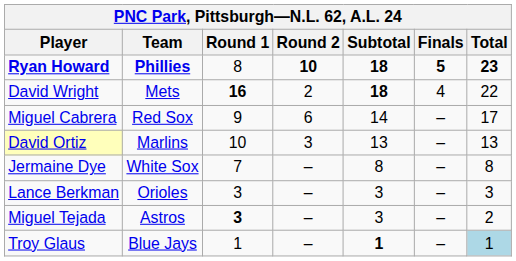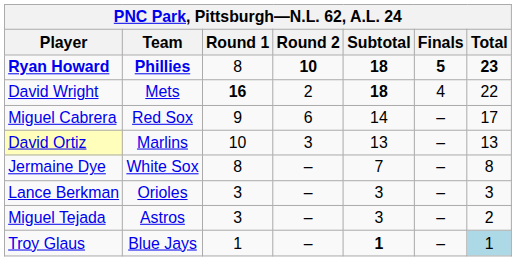(238, 167) 7 -> (238, 167) 8
(379, 167) 8 -> (379, 167) 7
(238, 218) bold -> (238, 218) normal
